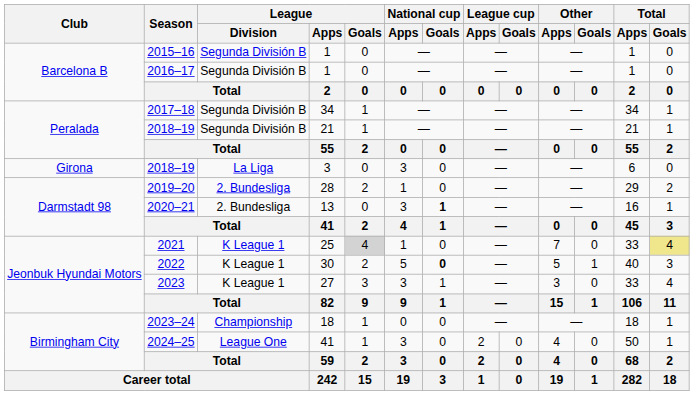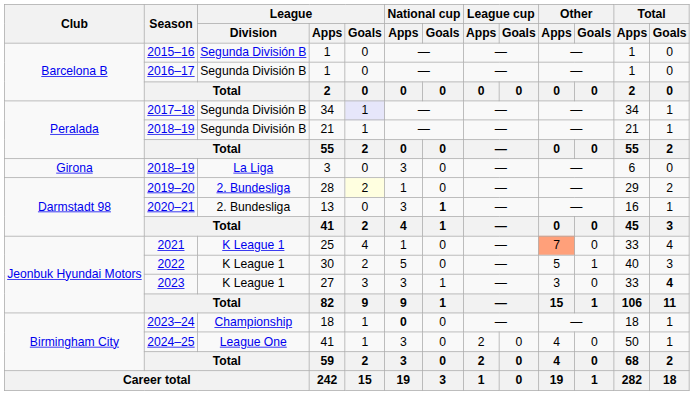(365, 110) no background -> (365, 110) lavender background
(365, 187) no background -> (365, 187) lightyellow background
(365, 245) lightgrey background -> (365, 245) no background
(557, 245) no background -> (557, 245) lightsalmon background
(670, 245) khaki background -> (670, 245) no background
(443, 264) bold -> (443, 264) normal
(670, 284) normal -> (670, 284) bold
(403, 322) normal -> (403, 322) bold
